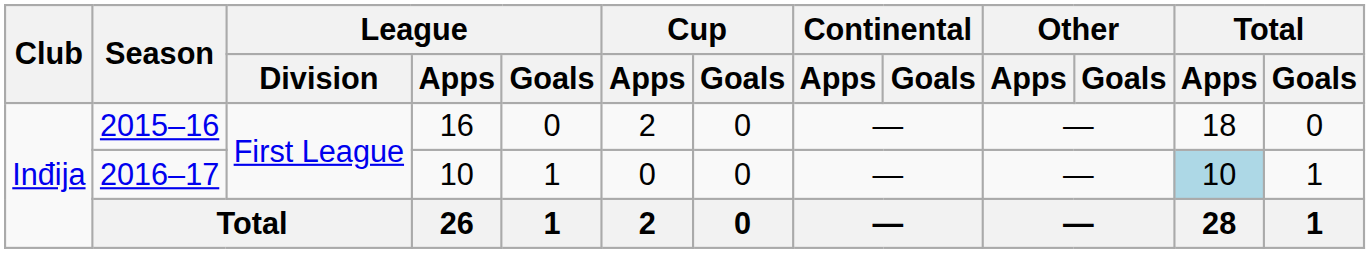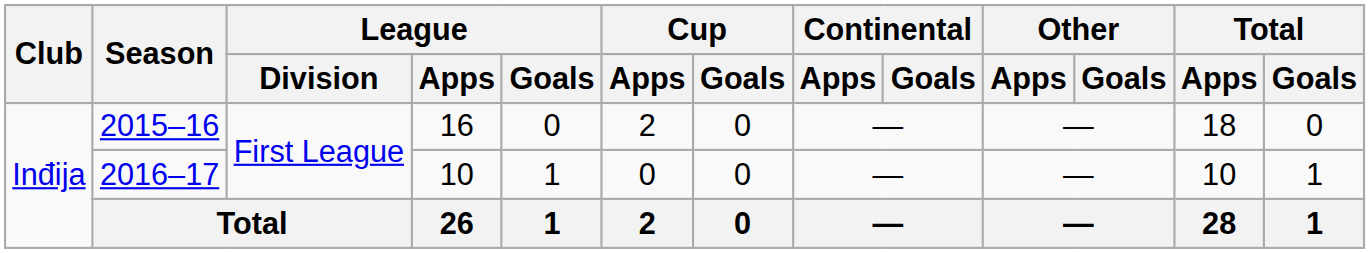(1219, 175) lightblue background -> (1219, 175) no background
